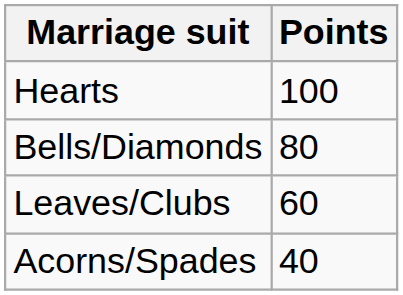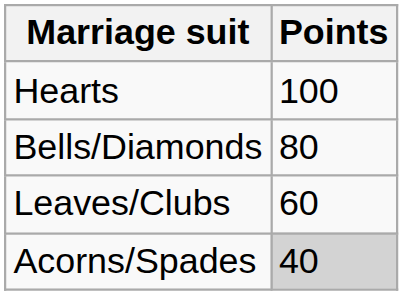(299, 260) no background -> (299, 260) lightgrey background
